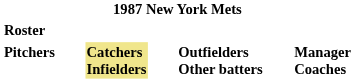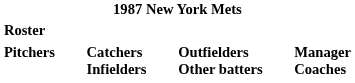(117, 60) khaki background -> (117, 60) no background
